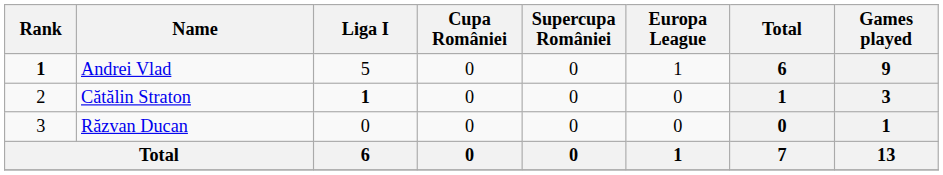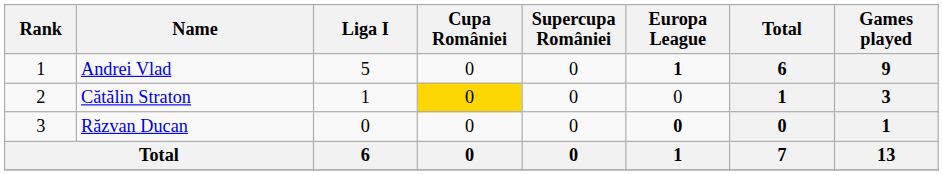(41, 68) bold -> (41, 68) normal
(678, 68) normal -> (678, 68) bold
(365, 97) bold -> (365, 97) normal
(469, 97) no background -> (469, 97) gold background
(678, 126) normal -> (678, 126) bold
